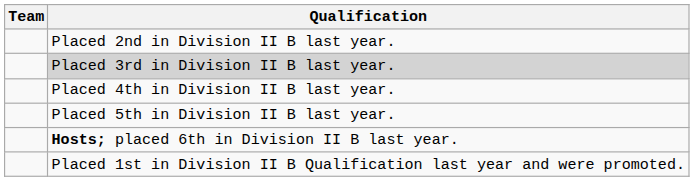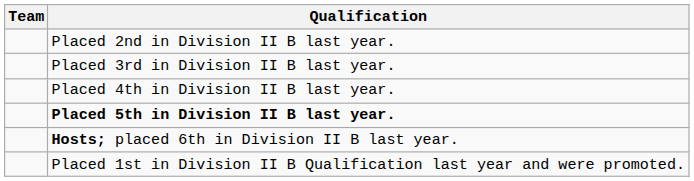(224, 66) lightgrey background -> (224, 66) no background
(224, 115) normal -> (224, 115) bold
